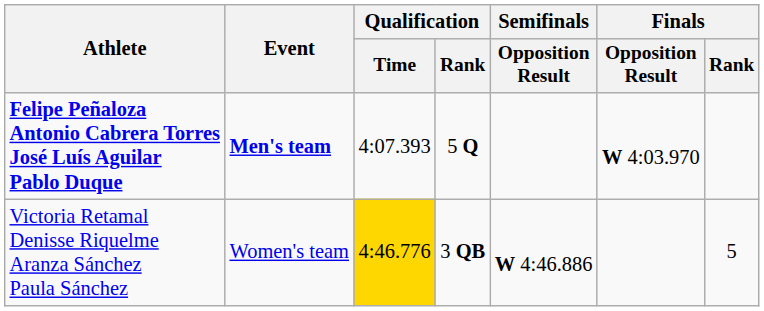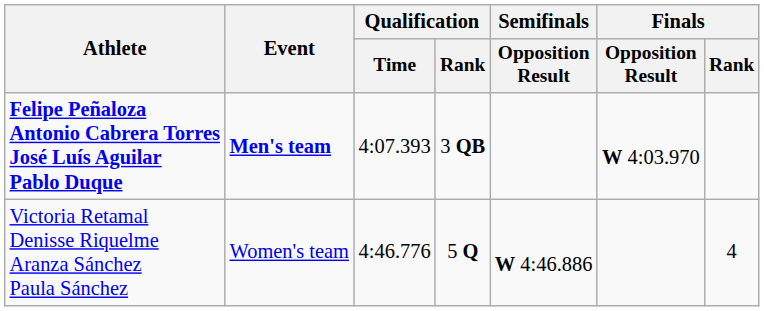(463, 146) 5 Q -> (463, 146) 3 QB
(395, 252) gold background -> (395, 252) no background
(463, 252) 3 QB -> (463, 252) 5 Q
(732, 252) 5 -> (732, 252) 4
